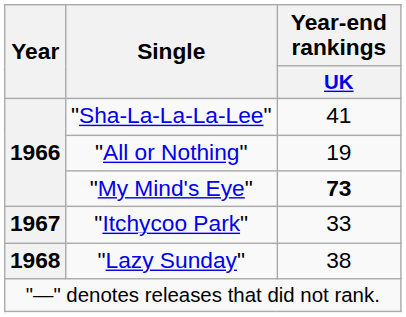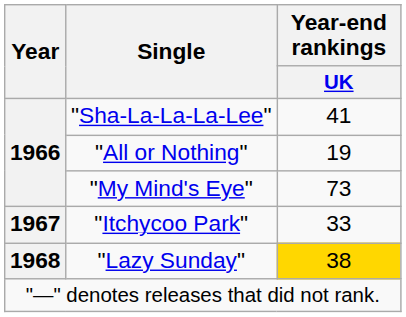(339, 188) bold -> (339, 188) normal
(339, 260) no background -> (339, 260) gold background
